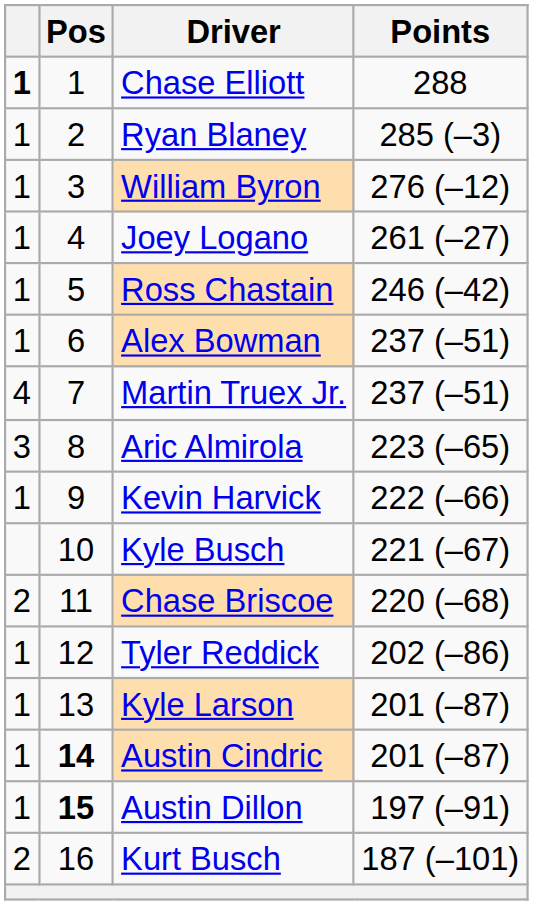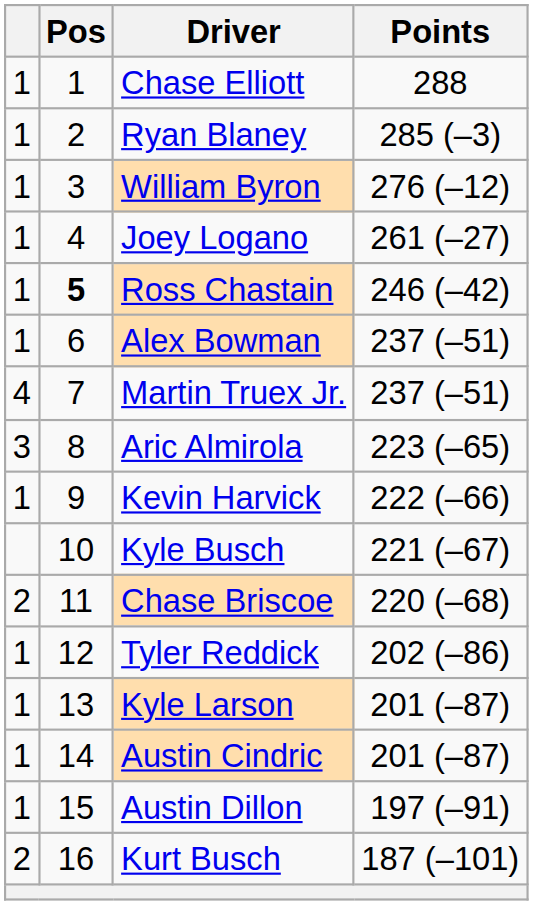(22, 83) bold -> (22, 83) normal
(76, 290) normal -> (76, 290) bold
(76, 755) bold -> (76, 755) normal
(76, 807) bold -> (76, 807) normal
